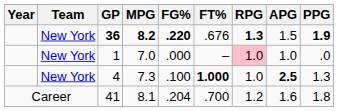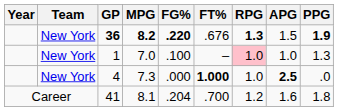(178, 56) .000 -> (178, 56) .100
(325, 56) .0 -> (321, 56) 1.3
(178, 76) .100 -> (178, 76) .000
(321, 76) 1.3 -> (325, 76) .0
